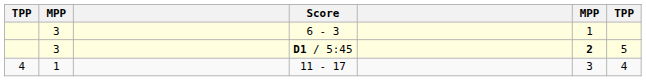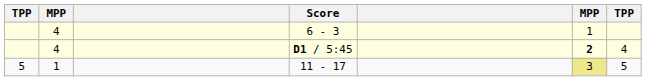(56, 31) 3 -> (56, 31) 4
(56, 49) 3 -> (56, 49) 4
(624, 49) 5 -> (624, 49) 4
(22, 67) 4 -> (22, 67) 5
(589, 67) no background -> (589, 67) khaki background
(624, 67) 4 -> (624, 67) 5
